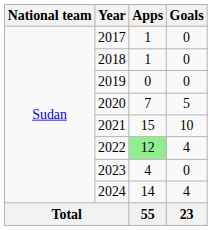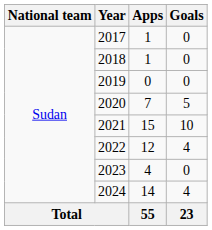(148, 147) lightgreen background -> (148, 147) no background
